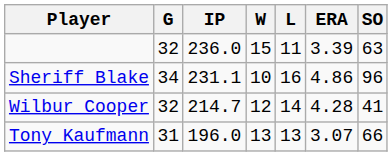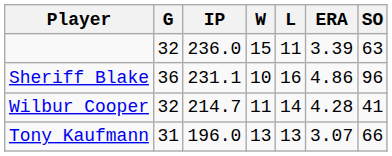(168, 78) 34 -> (168, 78) 36
(261, 107) 12 -> (261, 107) 11
